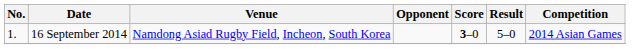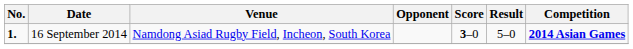(12, 33) normal -> (12, 33) bold
(575, 33) normal -> (577, 33) bold
